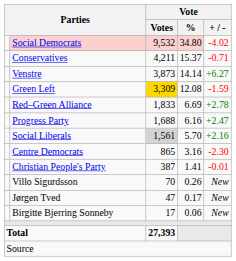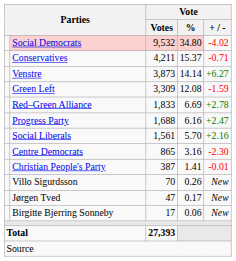(164, 89) gold background -> (164, 89) no background
(164, 136) lightgrey background -> (164, 136) no background
